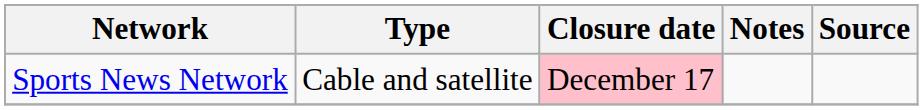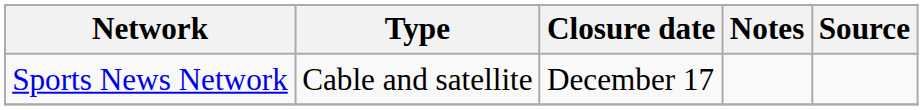(631, 78) pink background -> (631, 78) no background
